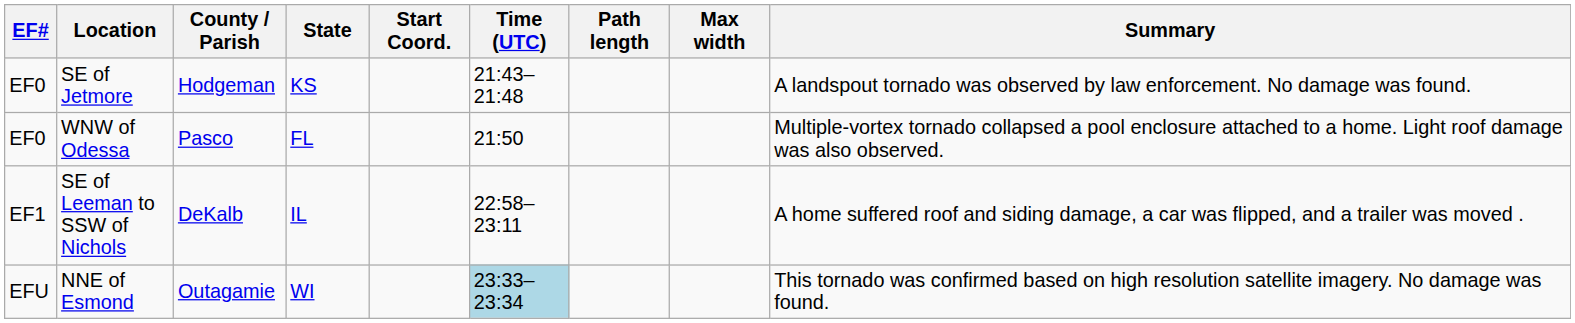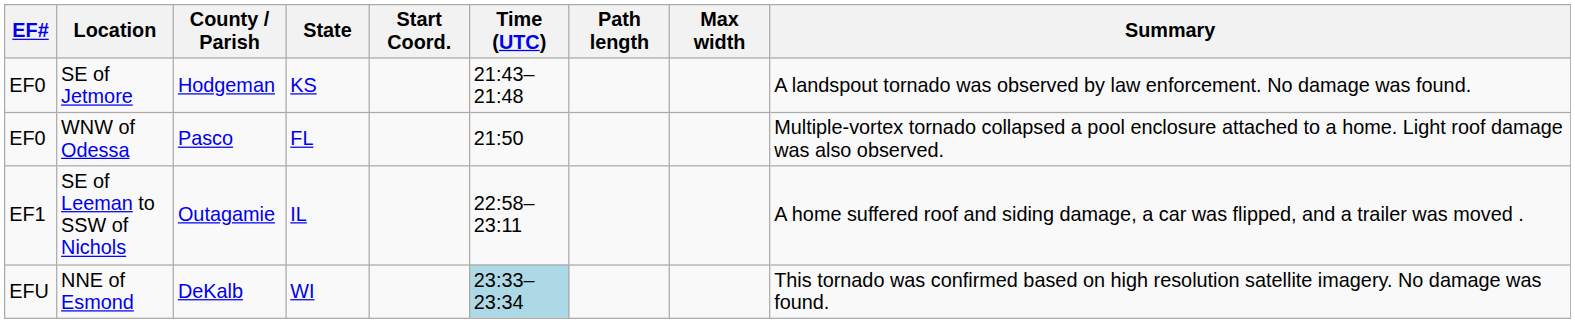(210, 215) DeKalb -> (226, 215) Outagamie
(226, 291) Outagamie -> (210, 291) DeKalb
